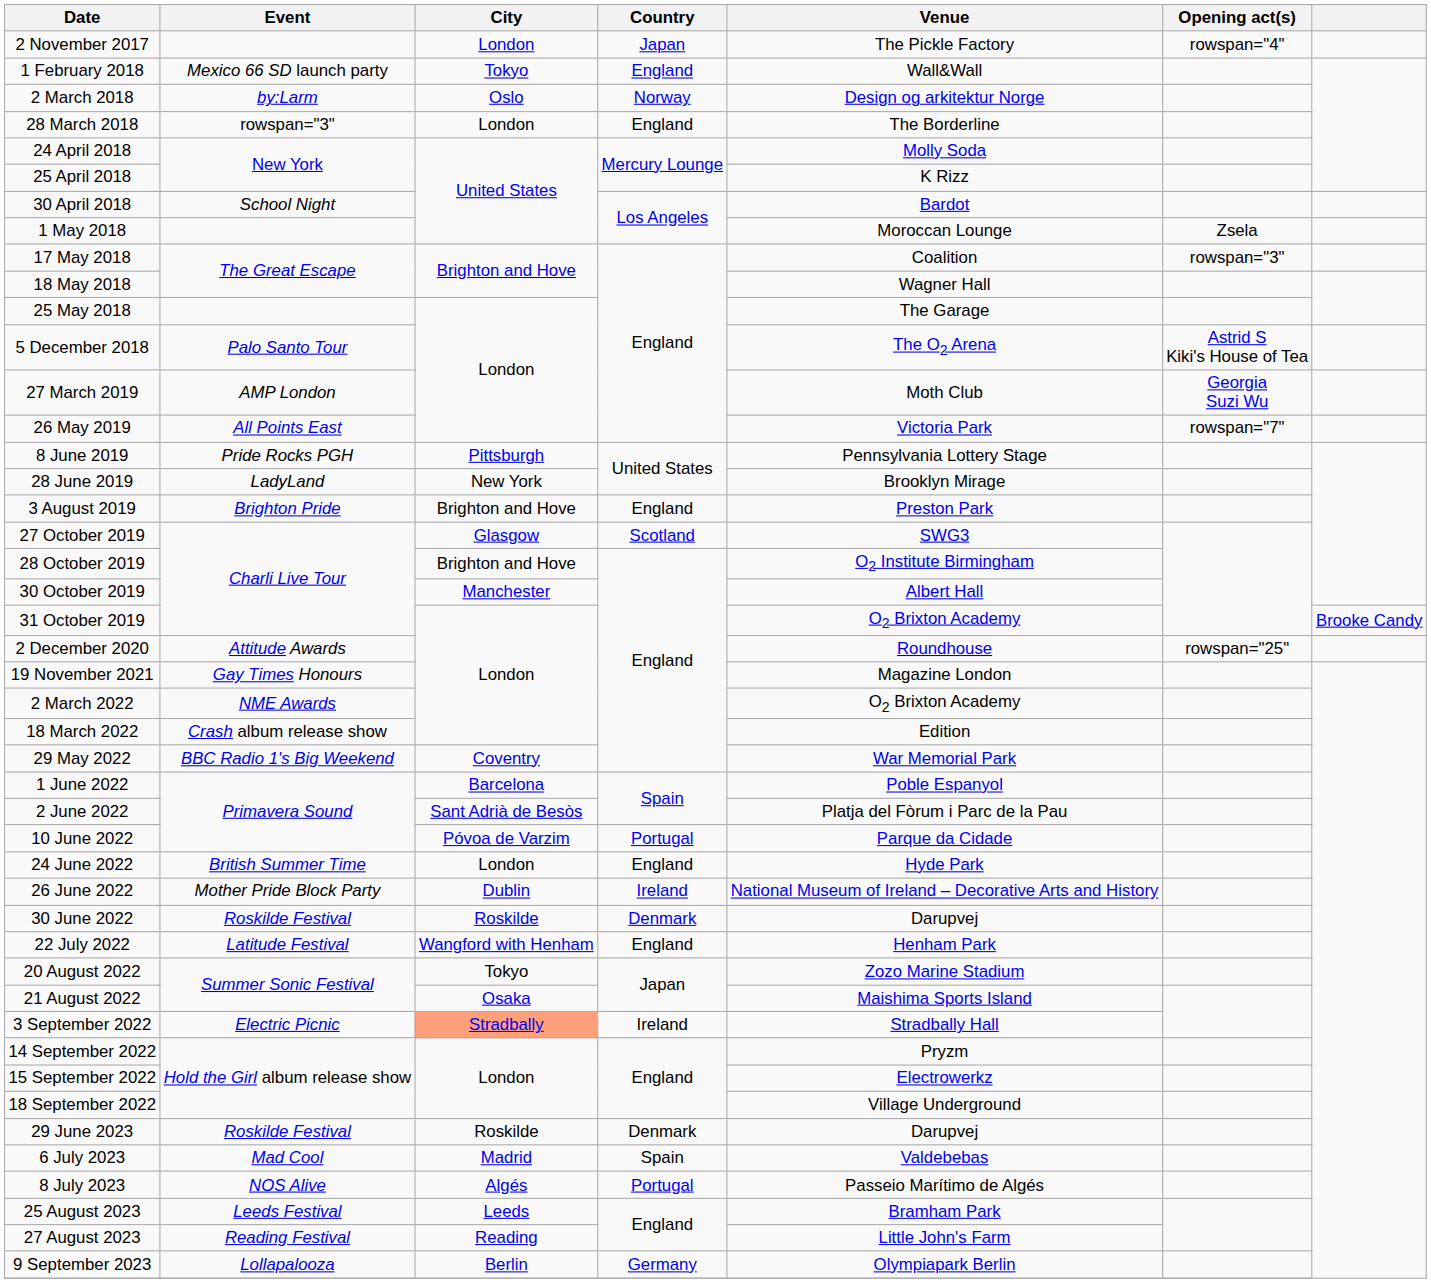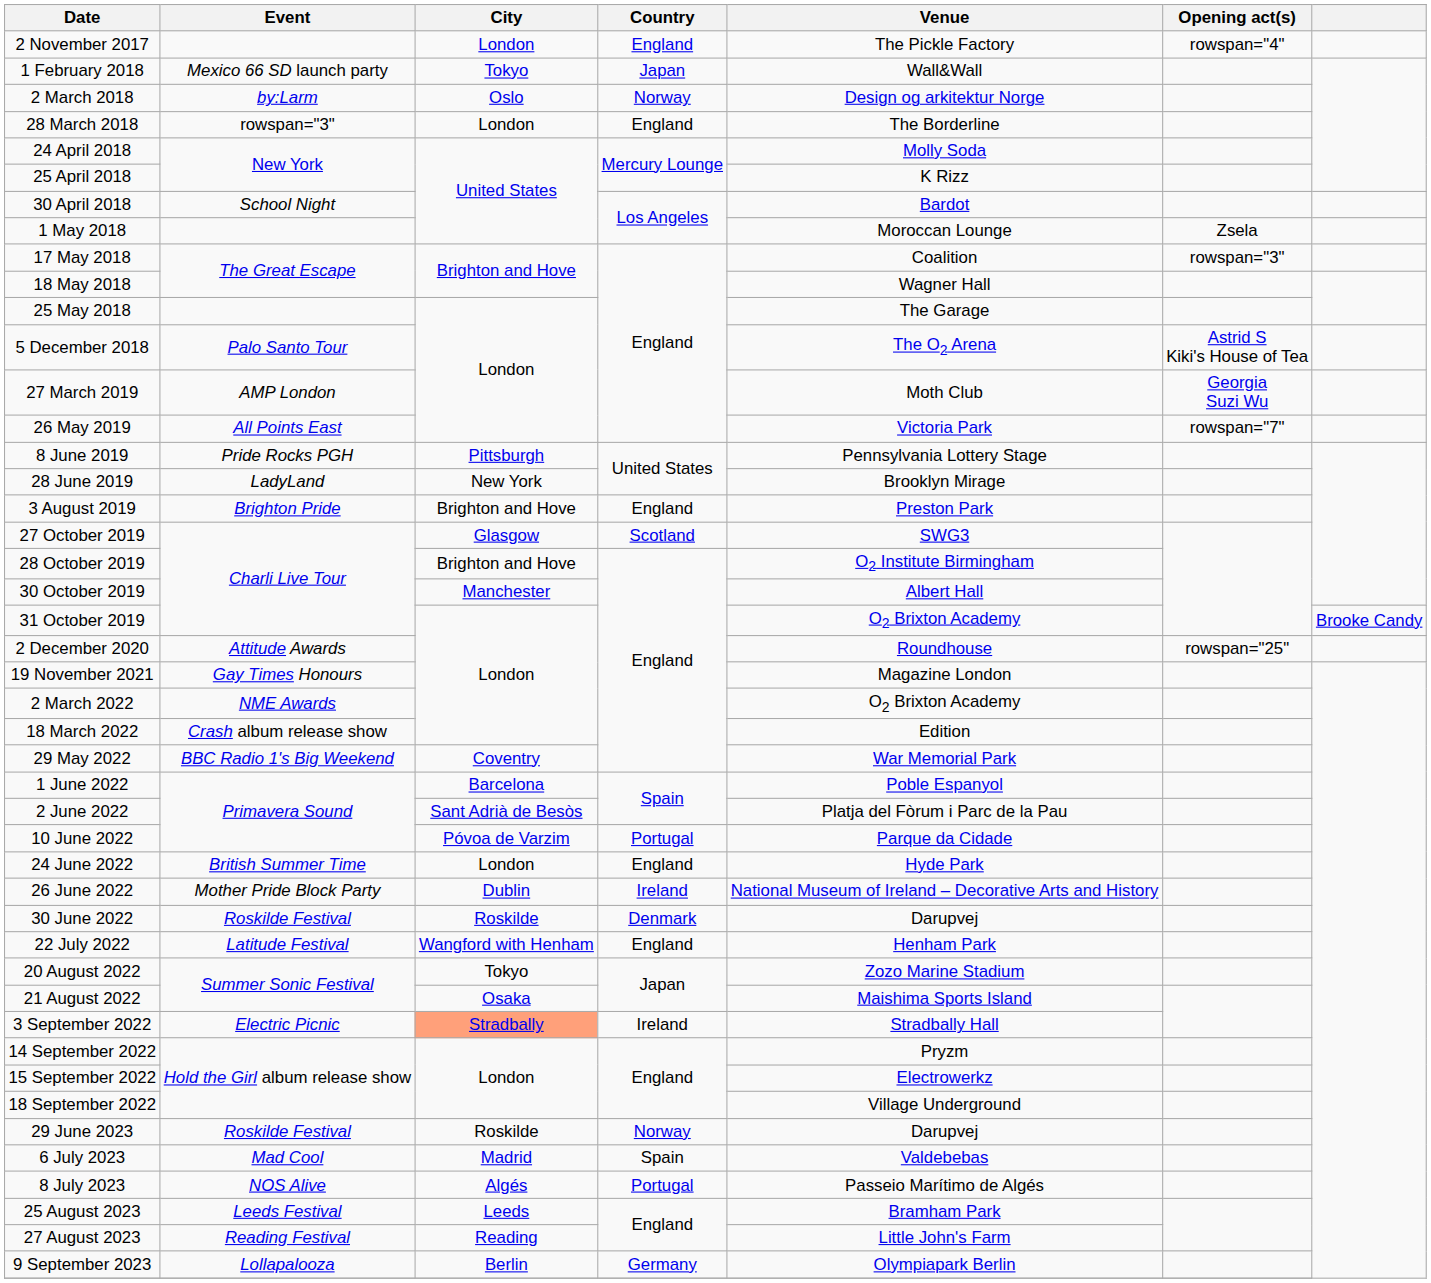(662, 44) Japan -> (662, 44) England
(662, 71) England -> (662, 71) Japan
(662, 1131) Denmark -> (662, 1131) Norway
